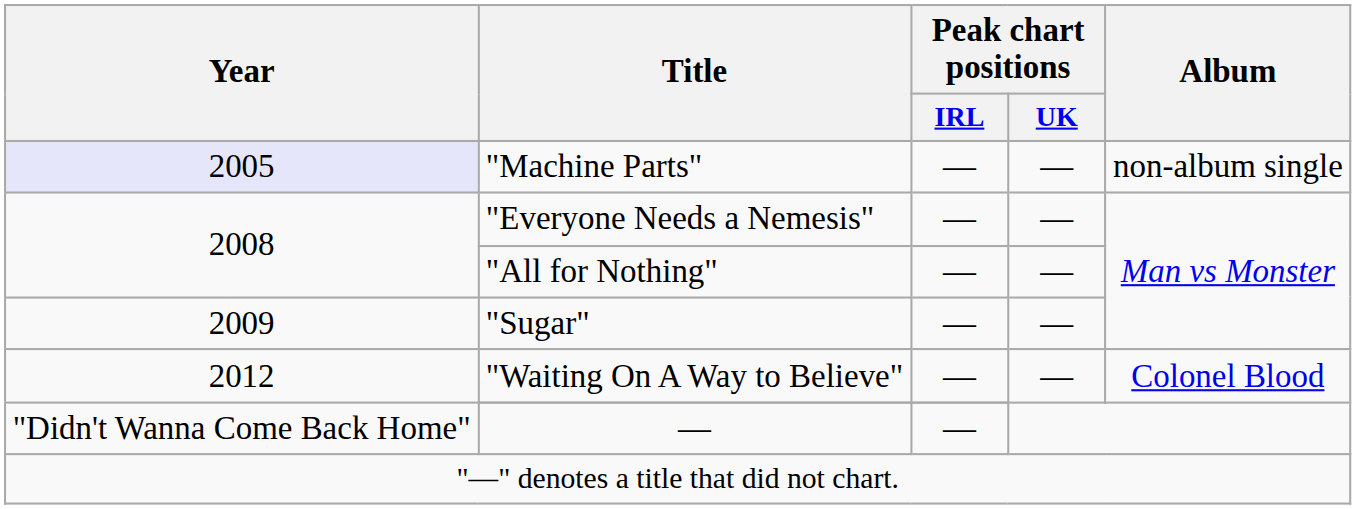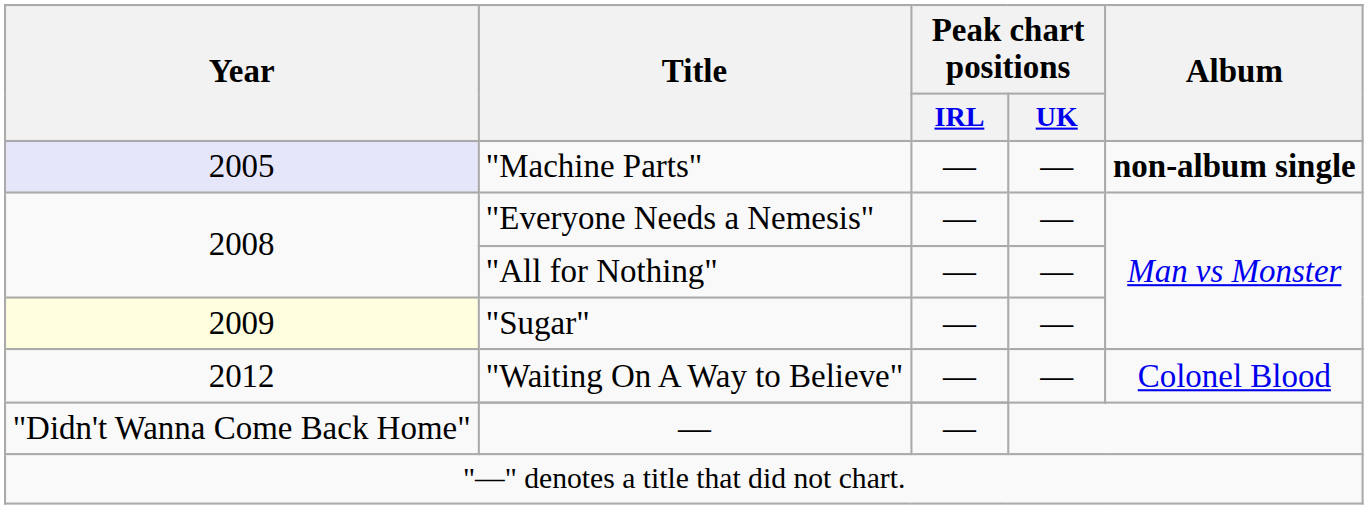(1228, 166) normal -> (1234, 166) bold
(242, 323) no background -> (242, 323) lightyellow background
